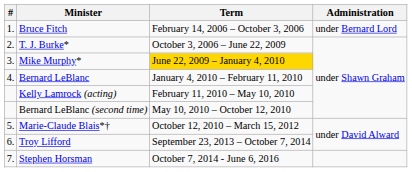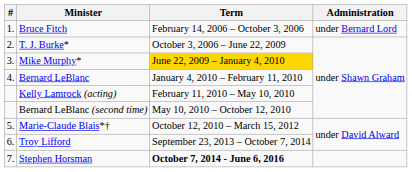(215, 158) normal -> (218, 158) bold
